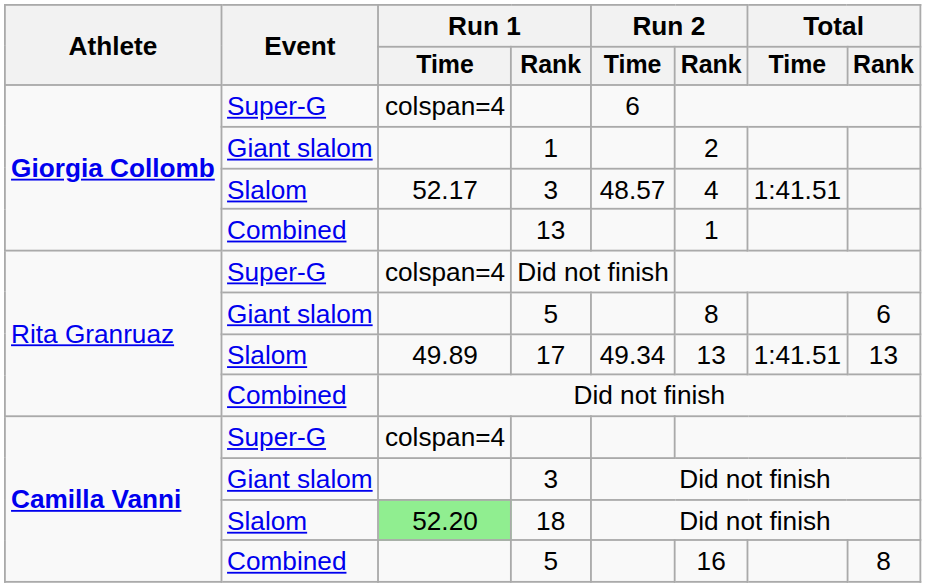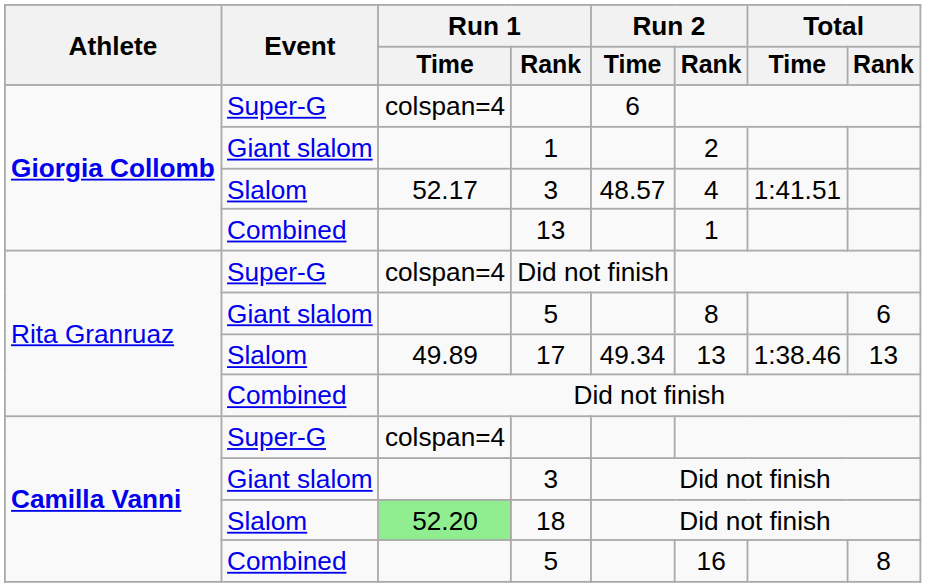(797, 355) 1:41.51 -> (797, 355) 1:38.46
